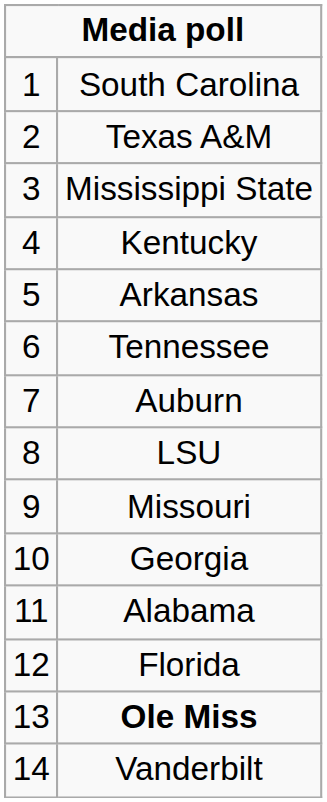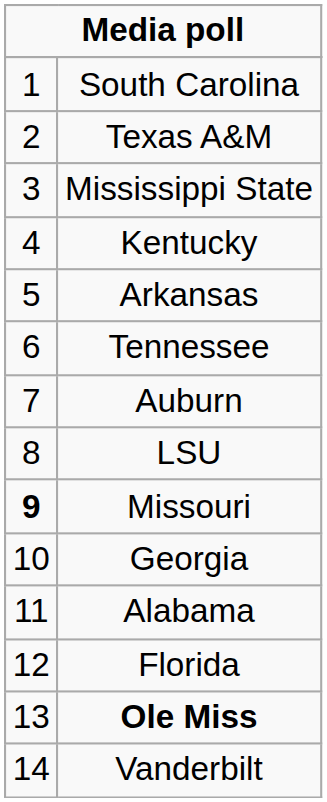(31, 505) normal -> (31, 505) bold
